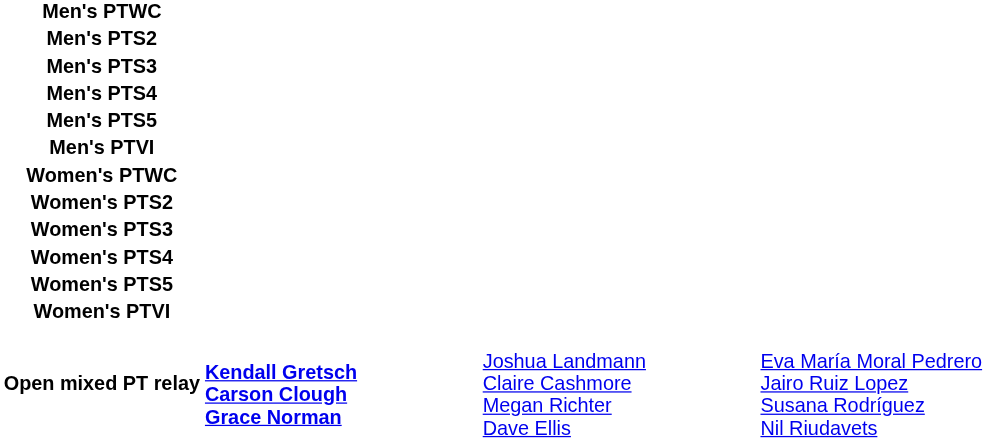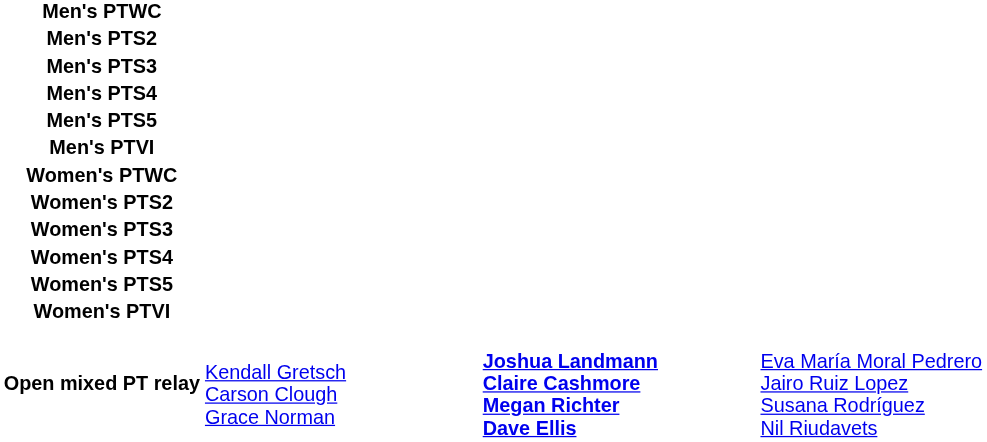(281, 394) bold -> (276, 394) normal
(564, 394) normal -> (570, 394) bold
